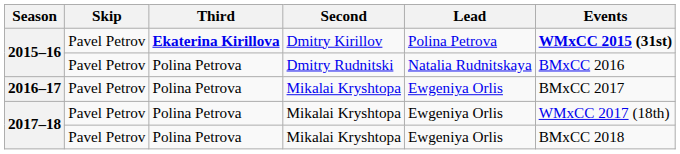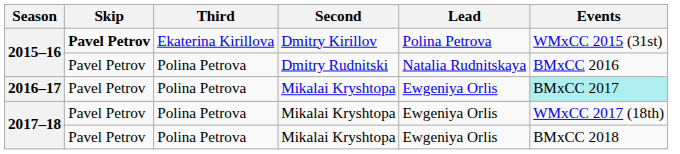(107, 40) normal -> (109, 40) bold
(216, 40) bold -> (216, 40) normal
(605, 40) bold -> (598, 40) normal
(582, 88) no background -> (576, 88) paleturquoise background
